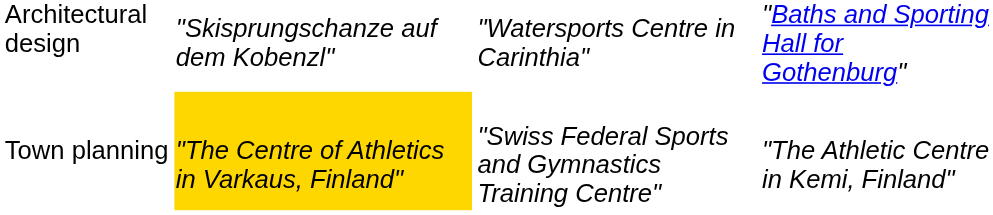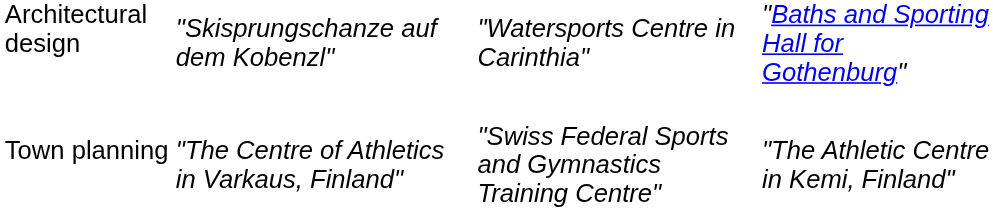(310, 165) gold background -> (310, 165) no background
